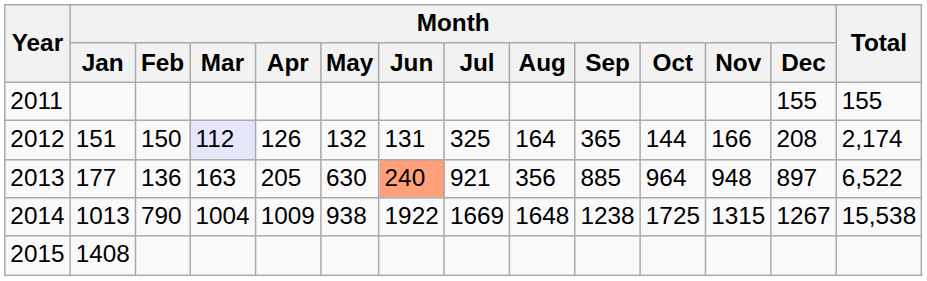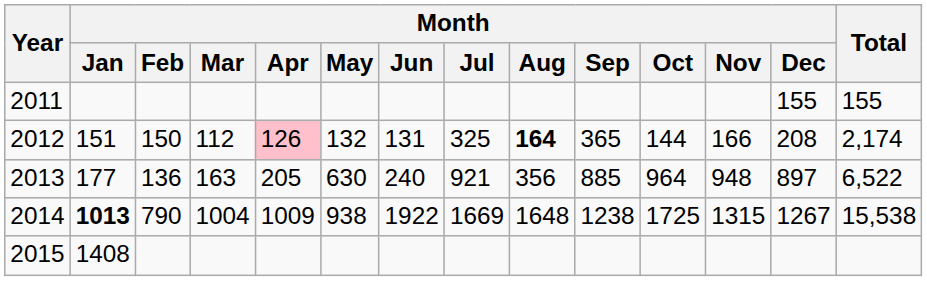(215, 139) lavender background -> (215, 139) no background
(281, 139) no background -> (281, 139) pink background
(536, 139) normal -> (536, 139) bold
(405, 178) lightsalmon background -> (405, 178) no background
(103, 216) normal -> (103, 216) bold
